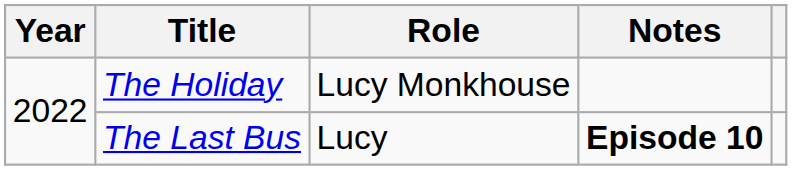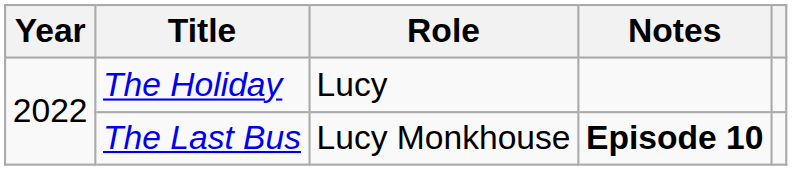(444, 84) Lucy Monkhouse -> (352, 84) Lucy
(352, 137) Lucy -> (444, 137) Lucy Monkhouse
